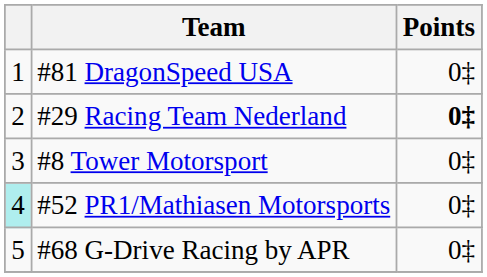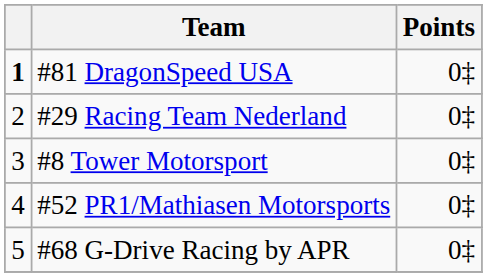(18, 71) normal -> (18, 71) bold
(461, 116) bold -> (461, 116) normal
(18, 205) paleturquoise background -> (18, 205) no background
